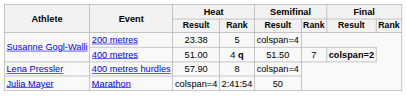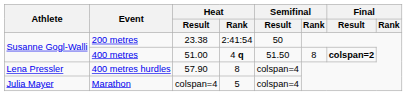(237, 40) 5 -> (237, 40) 2:41:54
(278, 40) colspan=4 -> (278, 40) 50
(314, 55) 7 -> (314, 55) 8
(237, 84) 2:41:54 -> (237, 84) 5
(278, 84) 50 -> (278, 84) colspan=4
